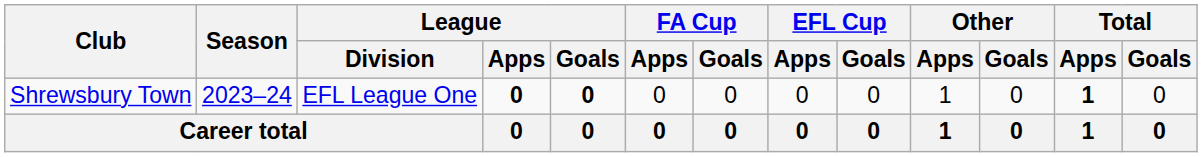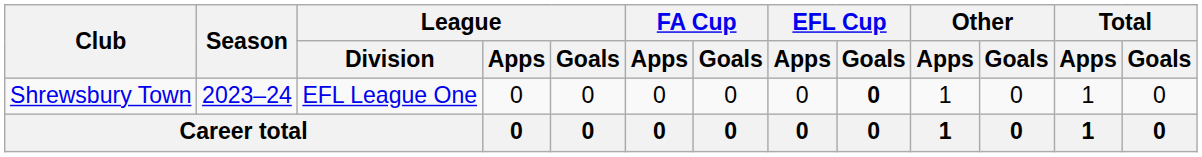(516, 95) bold -> (516, 95) normal
(588, 95) bold -> (588, 95) normal
(874, 95) normal -> (874, 95) bold
(1088, 95) bold -> (1088, 95) normal
